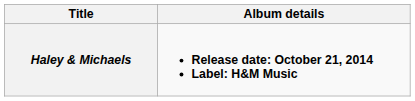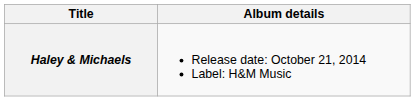(284, 67) bold -> (284, 67) normal
